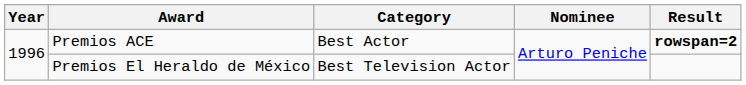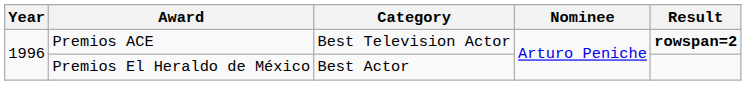(363, 42) Best Actor -> (414, 42) Best Television Actor
(414, 67) Best Television Actor -> (363, 67) Best Actor
